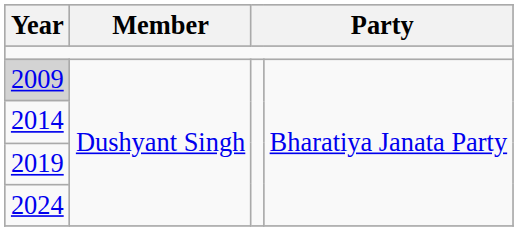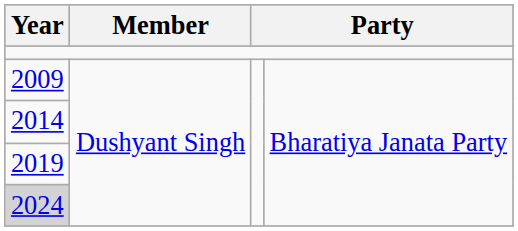(37, 79) lightgrey background -> (37, 79) no background
(37, 205) no background -> (37, 205) lightgrey background
